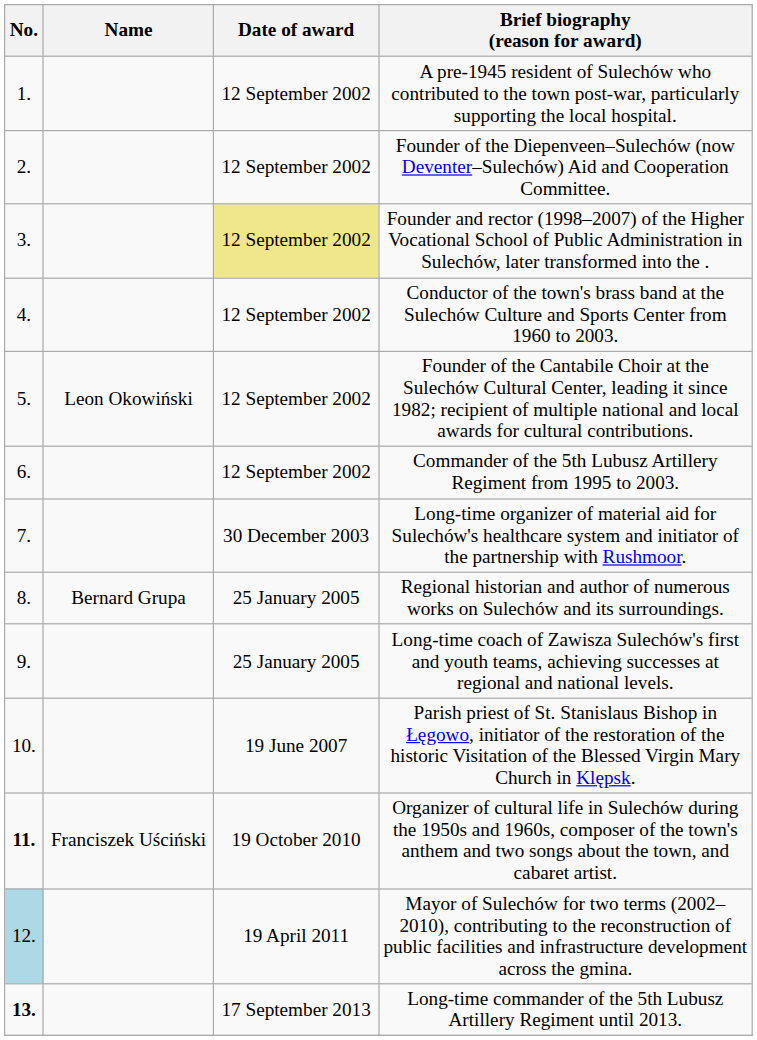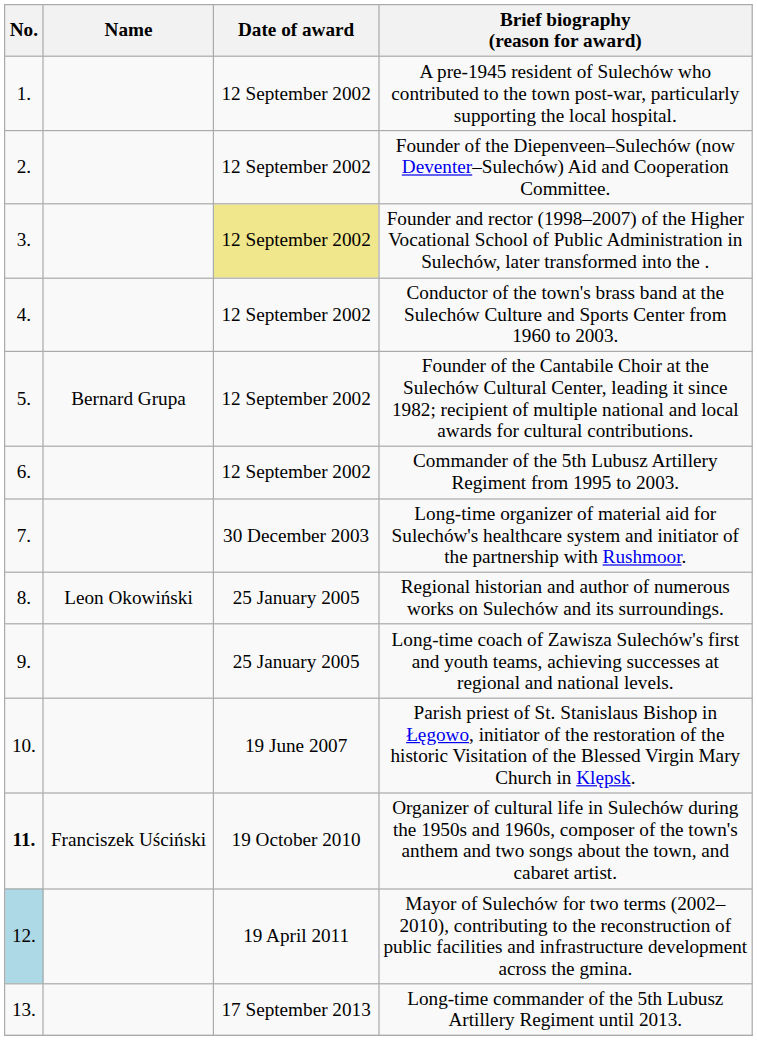(129, 398) Leon Okowiński -> (129, 398) Bernard Grupa
(129, 598) Bernard Grupa -> (129, 598) Leon Okowiński
(24, 1009) bold -> (24, 1009) normal
